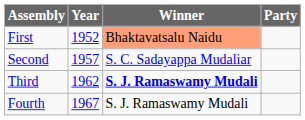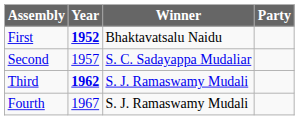(85, 37) normal -> (85, 37) bold
(164, 37) lightsalmon background -> (164, 37) no background
(85, 81) normal -> (85, 81) bold
(182, 81) bold -> (177, 81) normal
